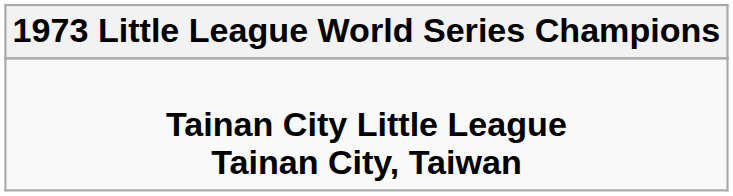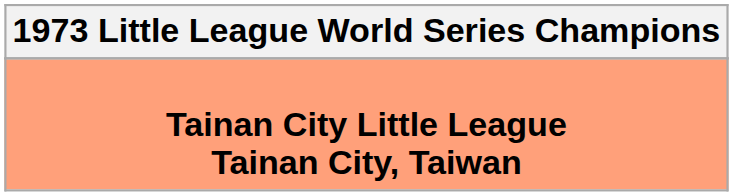(366, 143) no background -> (366, 143) lightsalmon background
